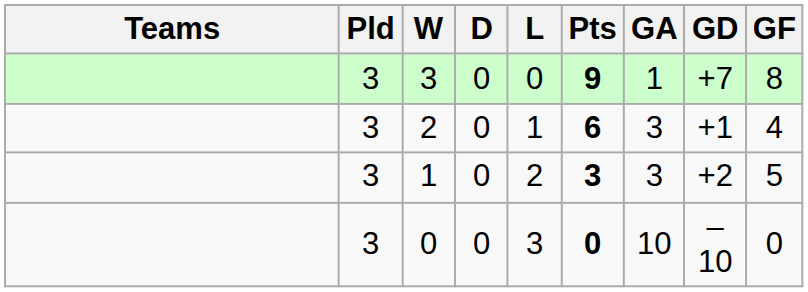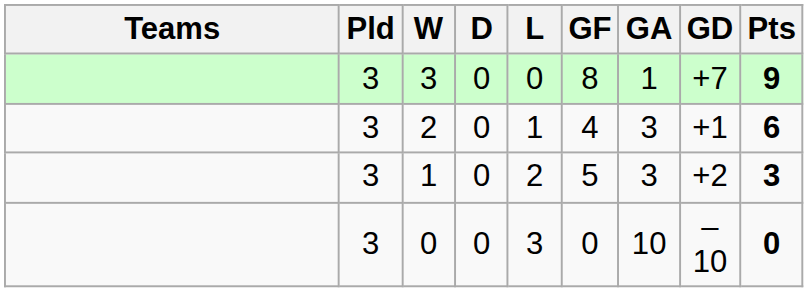columns swapped: (774, 29) <-> (593, 29)
